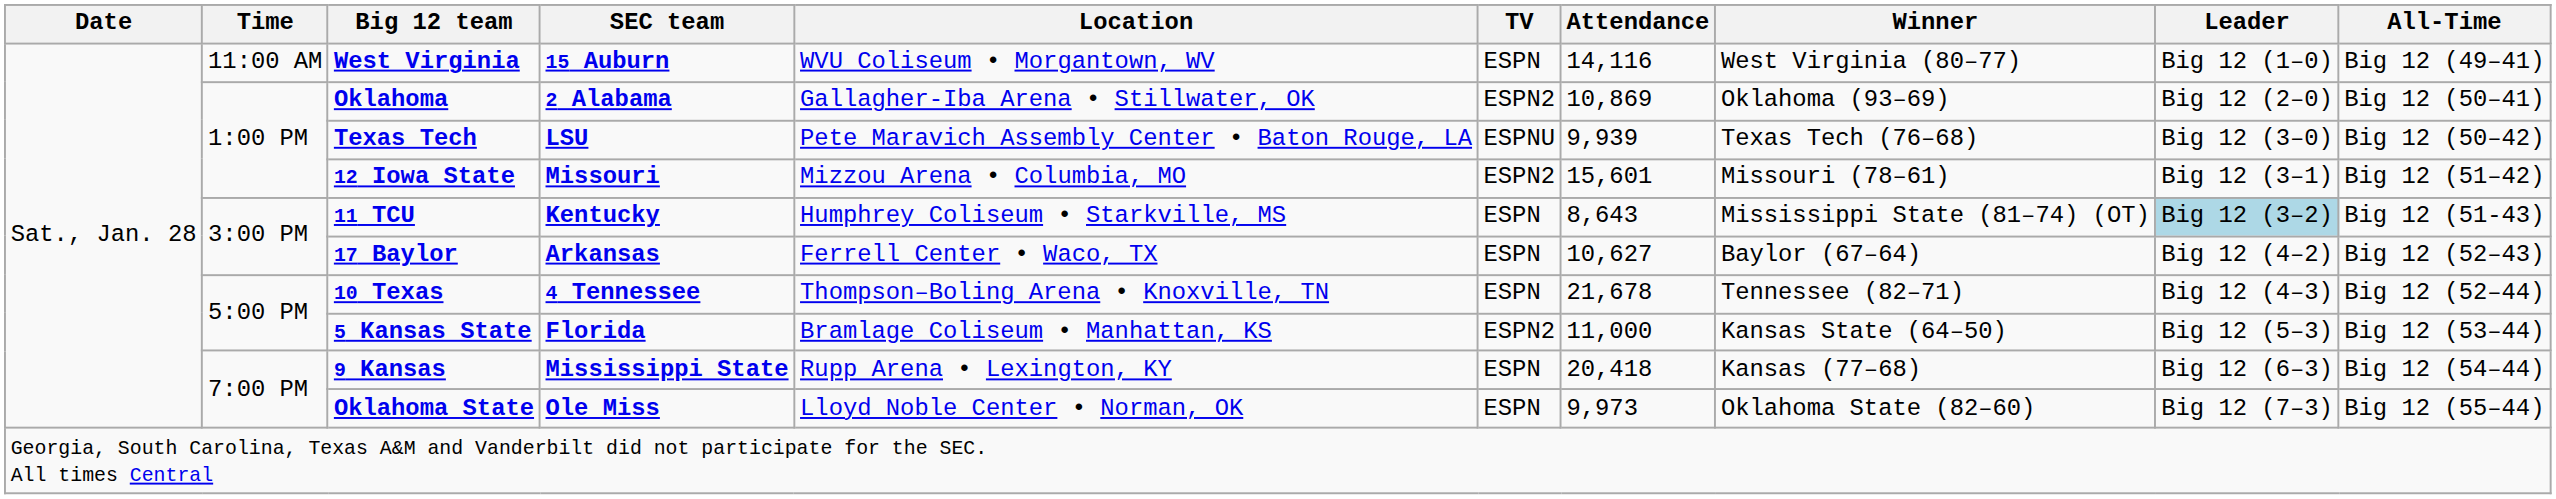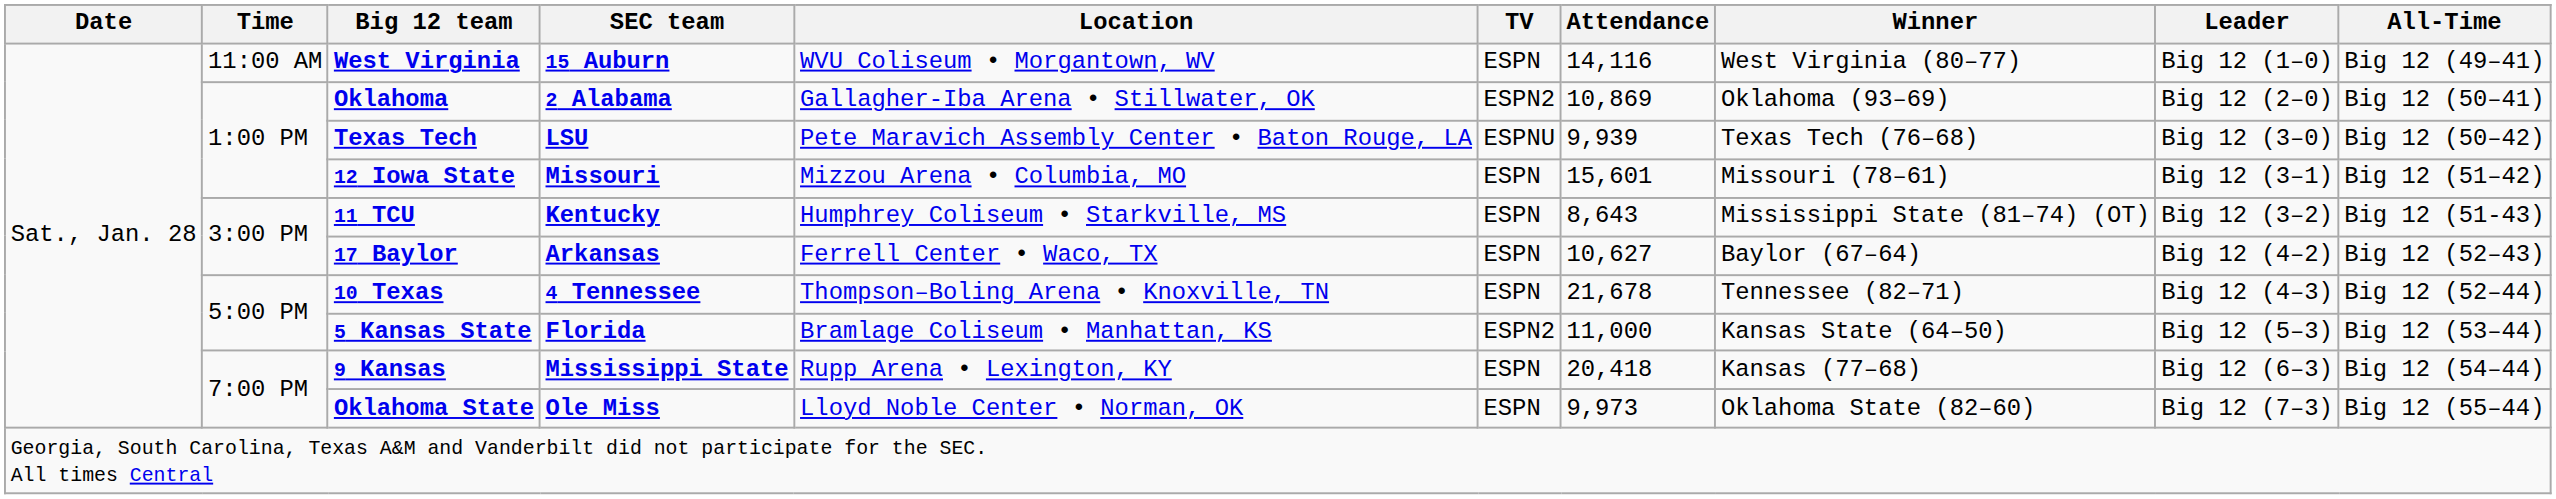(1519, 178) ESPN2 -> (1512, 178) ESPN
(2247, 217) lightblue background -> (2247, 217) no background
